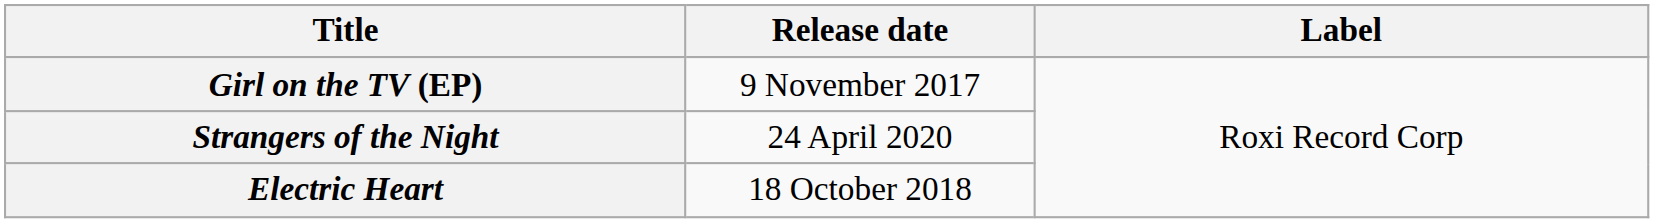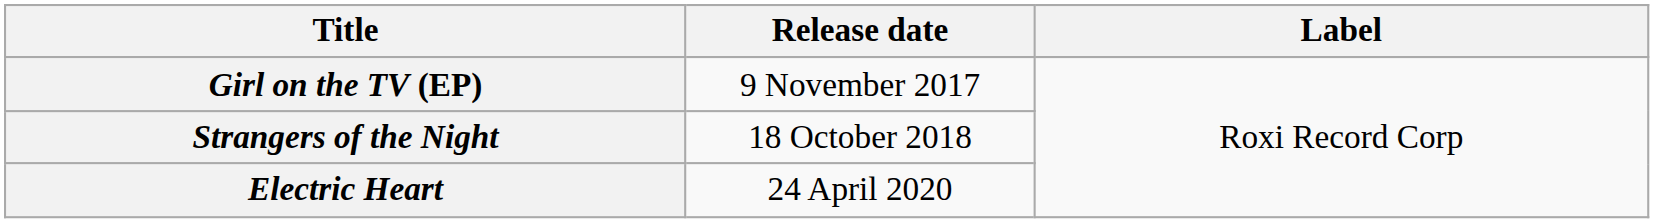(860, 136) 24 April 2020 -> (860, 136) 18 October 2018
(860, 189) 18 October 2018 -> (860, 189) 24 April 2020
